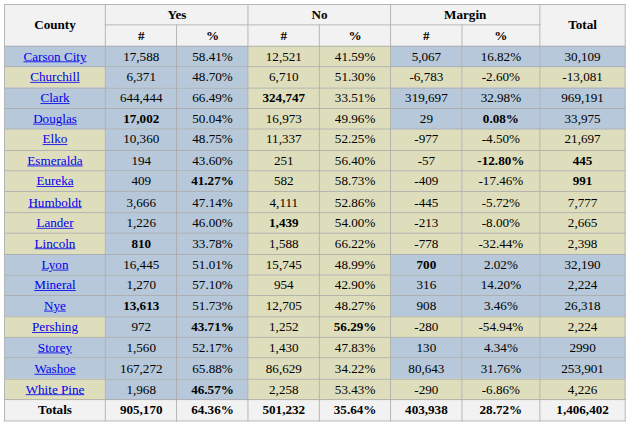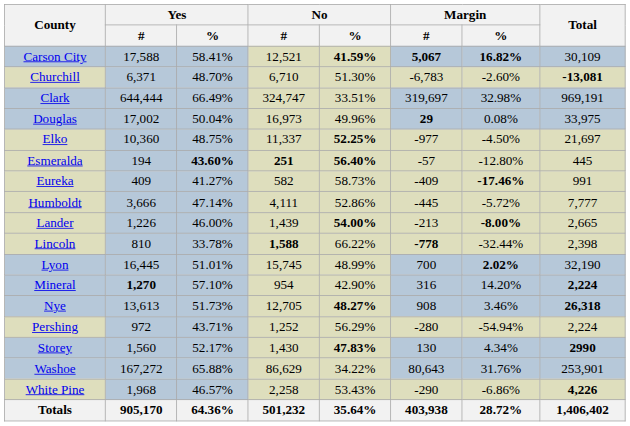(355, 56) normal -> (355, 56) bold
(426, 56) normal -> (426, 56) bold
(501, 56) normal -> (501, 56) bold
(583, 77) normal -> (583, 77) bold
(284, 98) bold -> (284, 98) normal
(141, 118) bold -> (141, 118) normal
(426, 118) normal -> (426, 118) bold
(501, 118) bold -> (501, 118) normal
(355, 139) normal -> (355, 139) bold
(213, 160) normal -> (213, 160) bold
(284, 160) normal -> (284, 160) bold
(355, 160) normal -> (355, 160) bold
(501, 160) bold -> (501, 160) normal
(583, 160) bold -> (583, 160) normal
(213, 181) bold -> (213, 181) normal
(501, 181) normal -> (501, 181) bold
(583, 181) bold -> (583, 181) normal
(284, 222) bold -> (284, 222) normal
(355, 222) normal -> (355, 222) bold
(501, 222) normal -> (501, 222) bold
(141, 243) bold -> (141, 243) normal
(284, 243) normal -> (284, 243) bold
(426, 243) normal -> (426, 243) bold
(426, 264) bold -> (426, 264) normal
(501, 264) normal -> (501, 264) bold
(141, 285) normal -> (141, 285) bold
(583, 285) normal -> (583, 285) bold
(141, 306) bold -> (141, 306) normal
(355, 306) normal -> (355, 306) bold
(583, 306) normal -> (583, 306) bold
(213, 327) bold -> (213, 327) normal
(355, 327) bold -> (355, 327) normal
(355, 347) normal -> (355, 347) bold
(583, 347) normal -> (583, 347) bold
(213, 389) bold -> (213, 389) normal
(583, 389) normal -> (583, 389) bold
